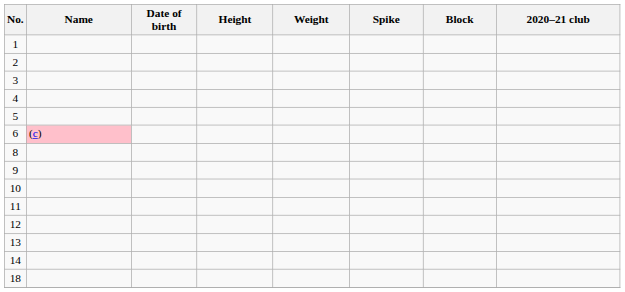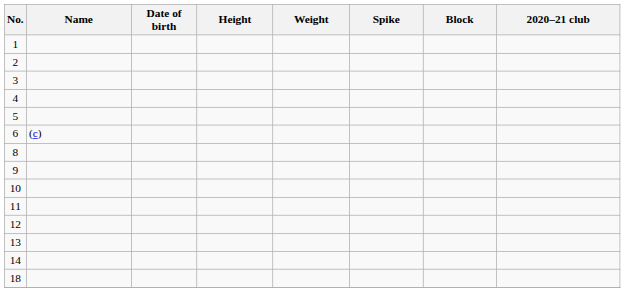(35, 134) pink background -> (35, 134) no background
